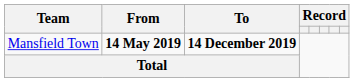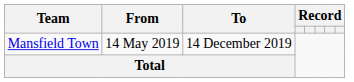(143, 44) bold -> (142, 44) normal
(242, 44) bold -> (239, 44) normal
